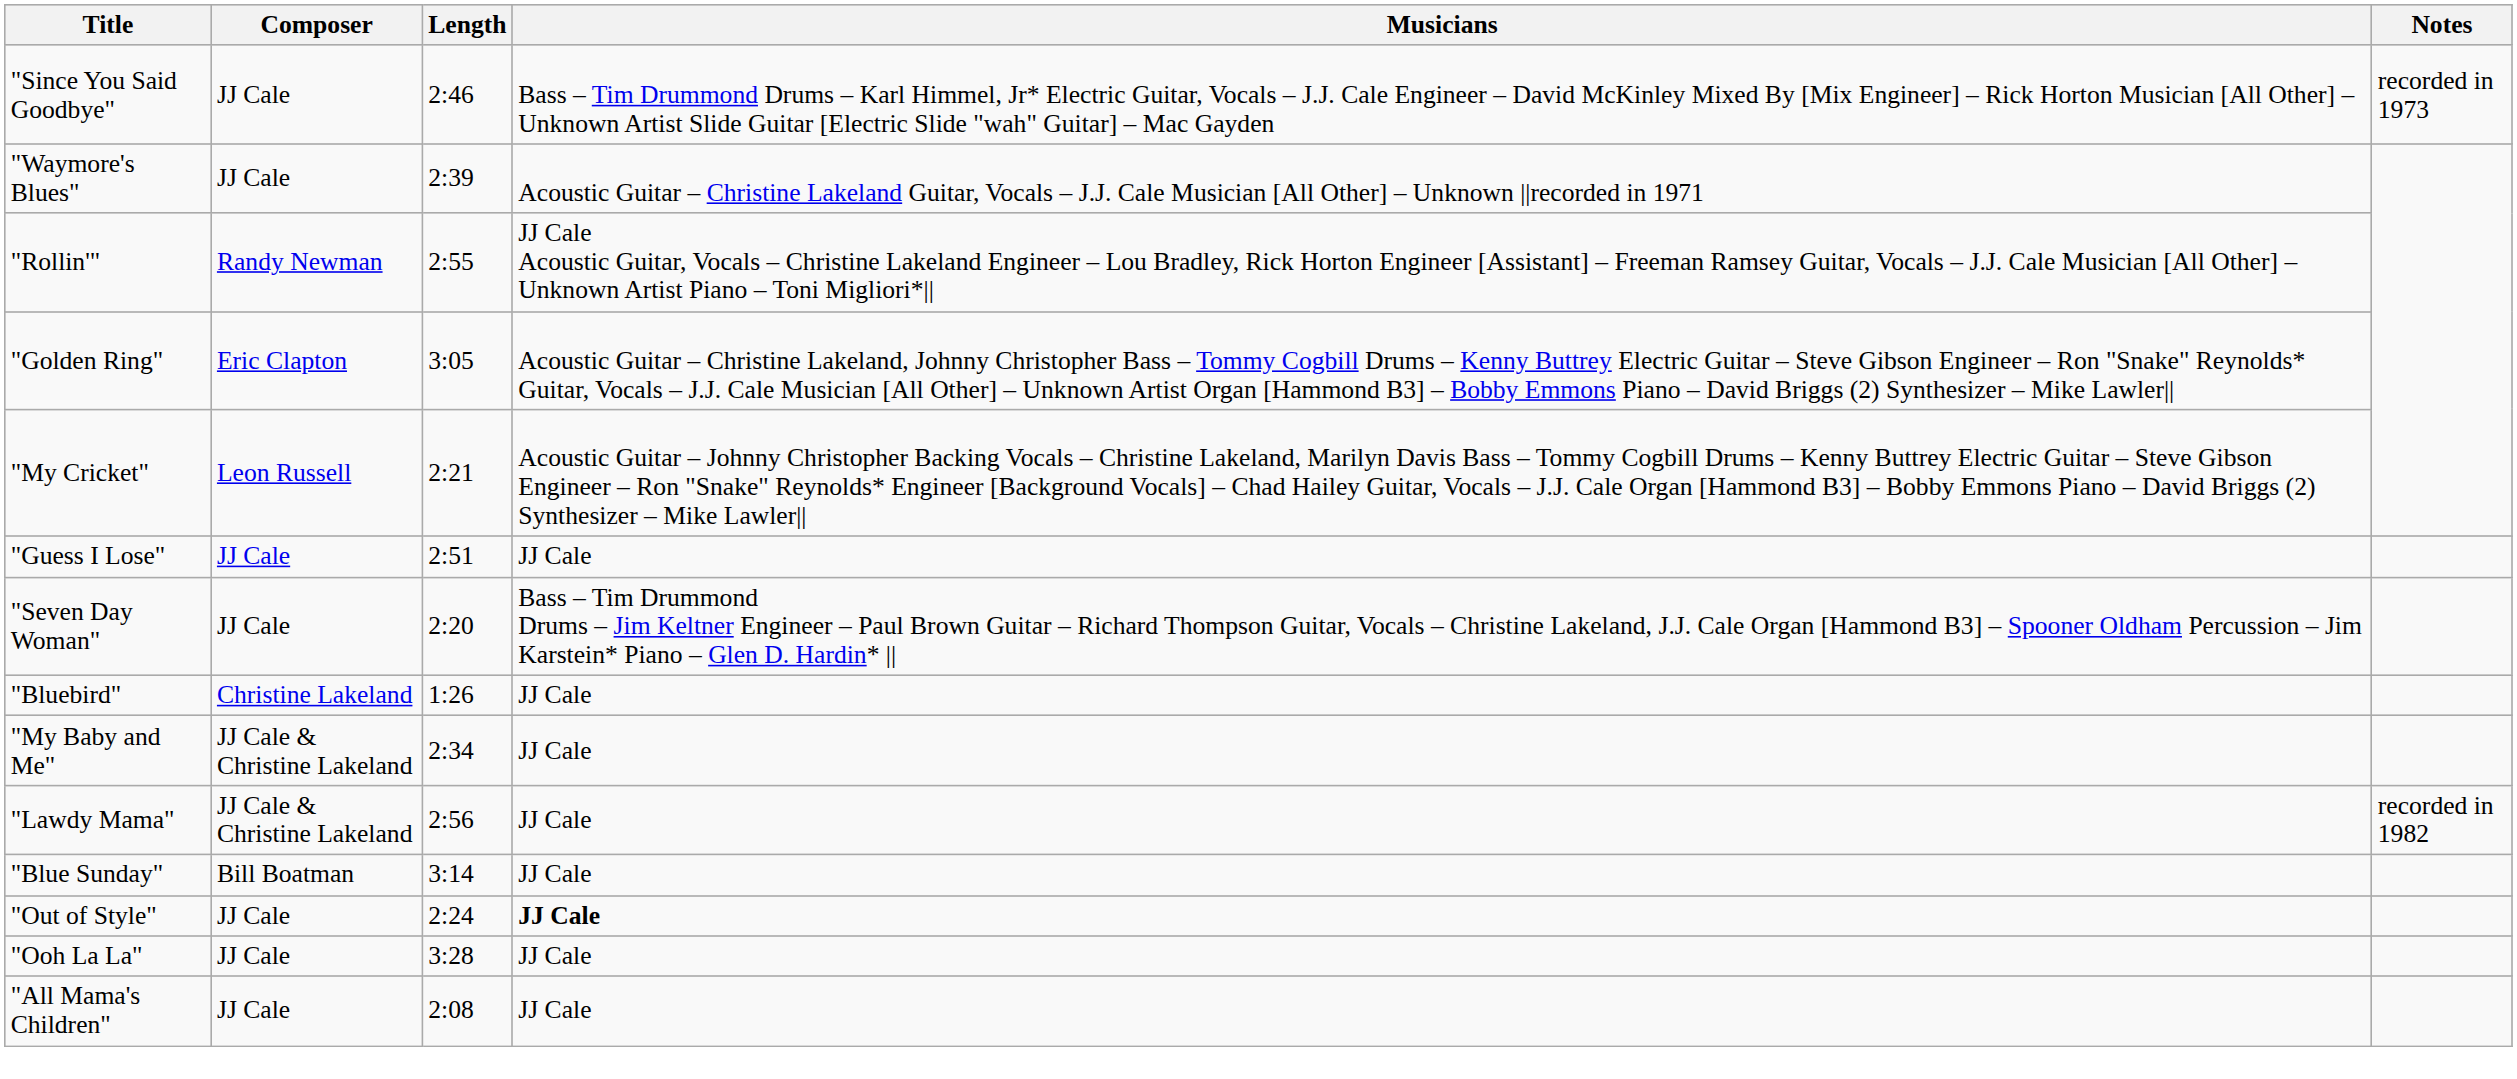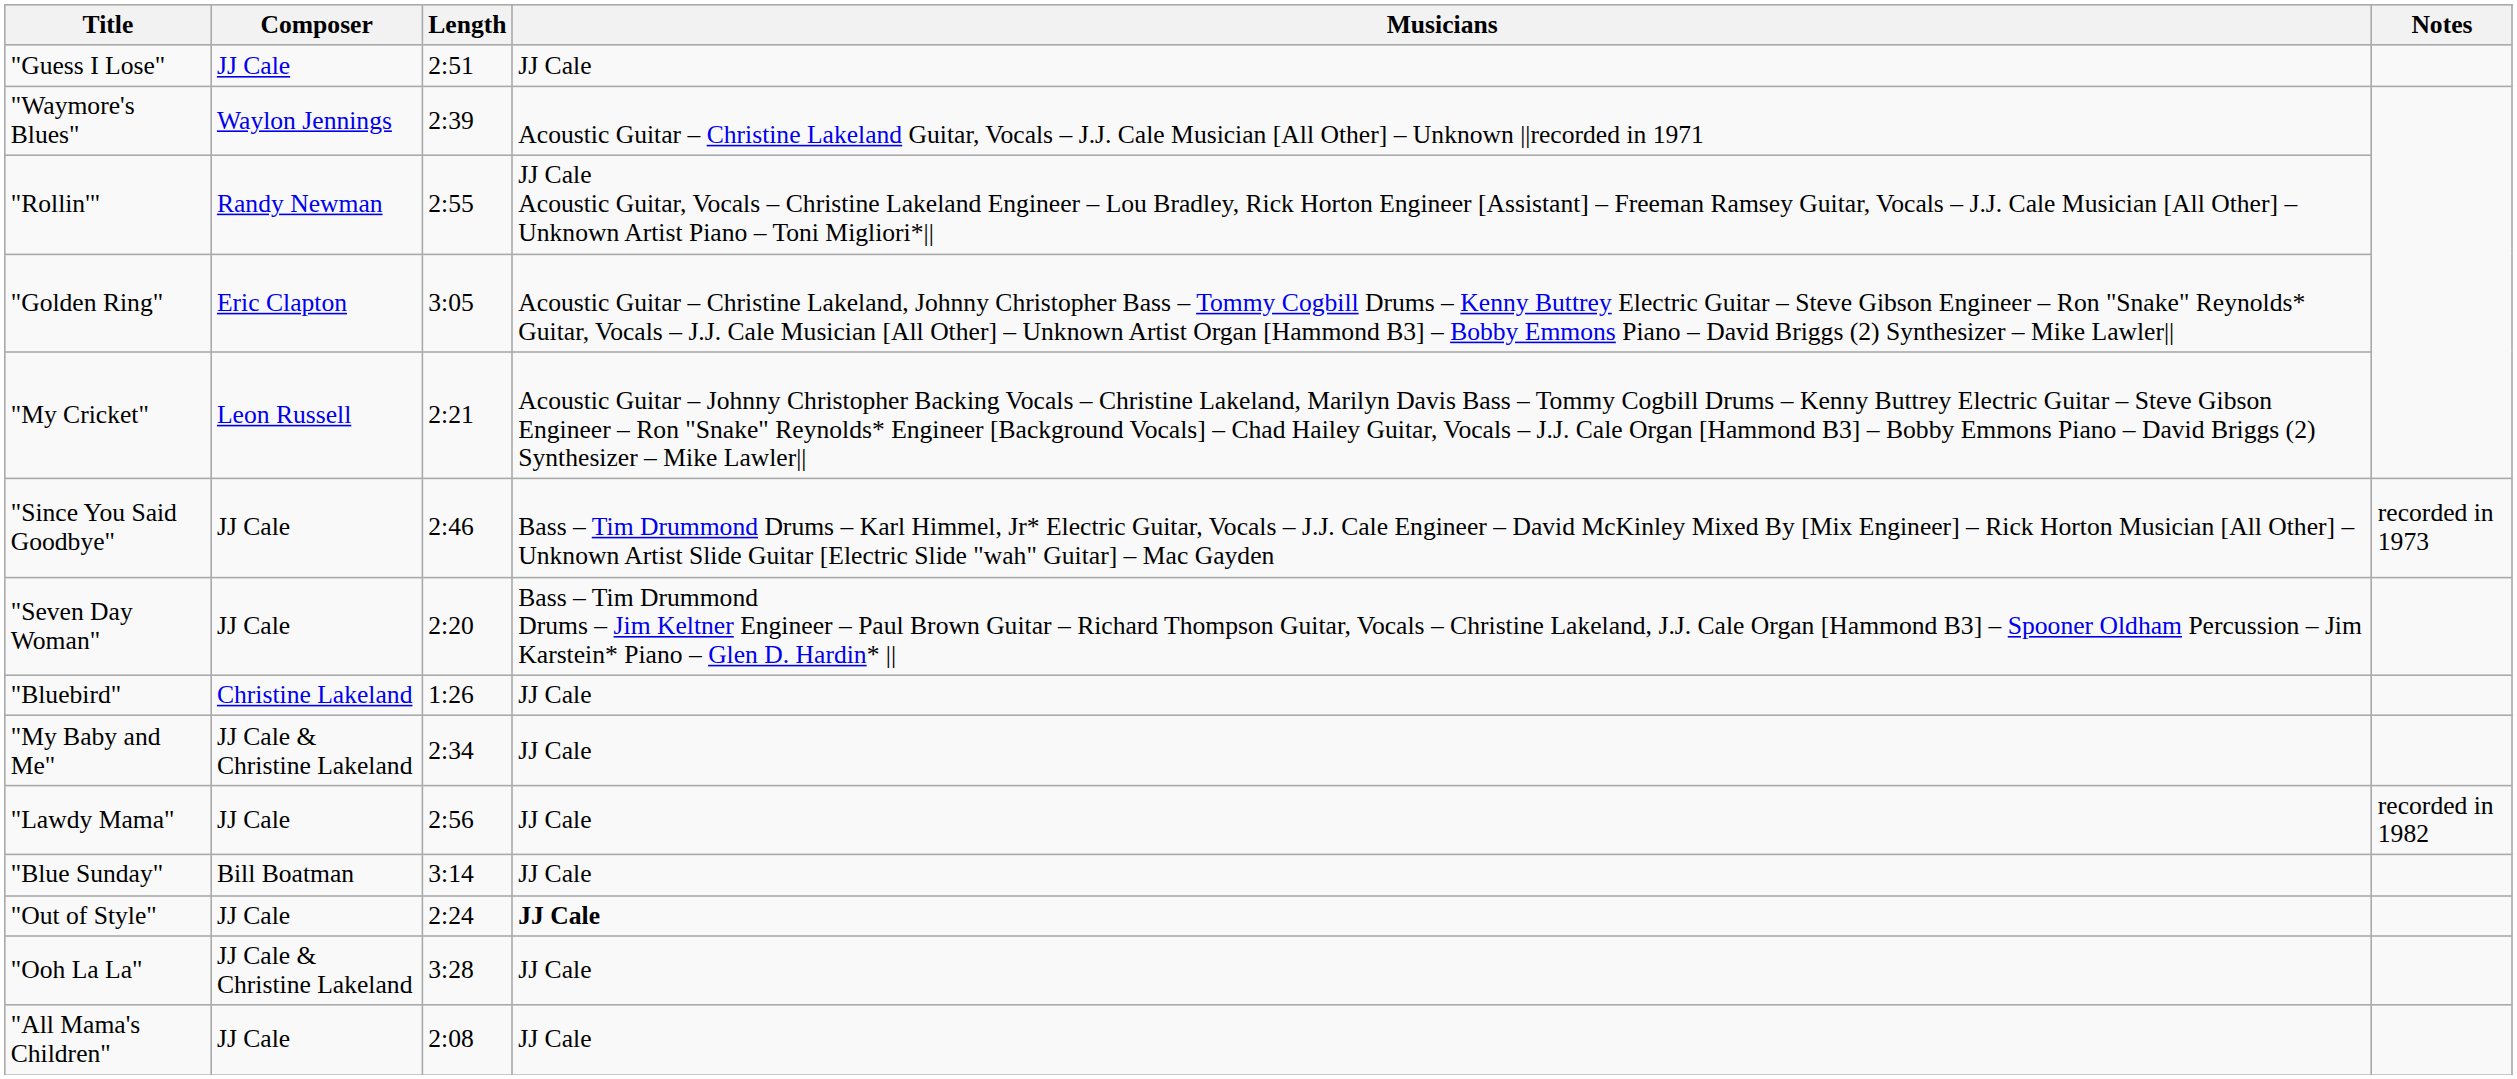rows swapped: (88, 556) <-> (94, 94)
(254, 178) JJ Cale -> (304, 120) Waylon Jennings
(315, 819) JJ Cale & Christine Lakeland -> (254, 819) JJ Cale
(254, 955) JJ Cale -> (315, 970) JJ Cale & Christine Lakeland
